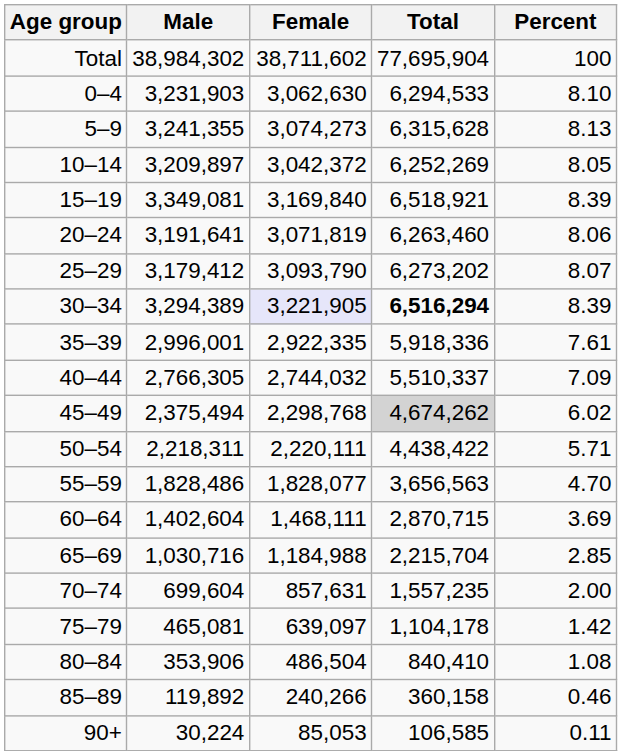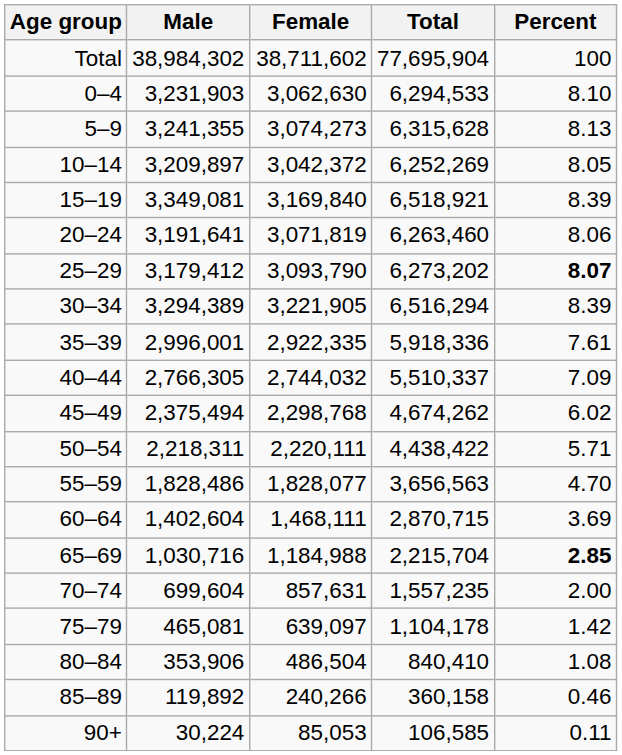(590, 270) normal -> (590, 270) bold
(317, 306) lavender background -> (317, 306) no background
(439, 306) bold -> (439, 306) normal
(439, 413) lightgrey background -> (439, 413) no background
(590, 555) normal -> (590, 555) bold
